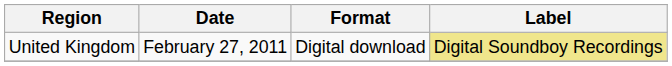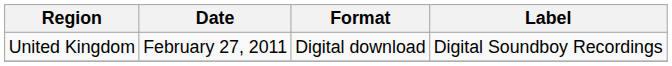(548, 46) khaki background -> (548, 46) no background
